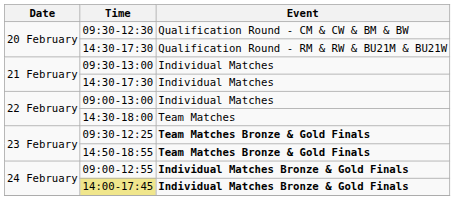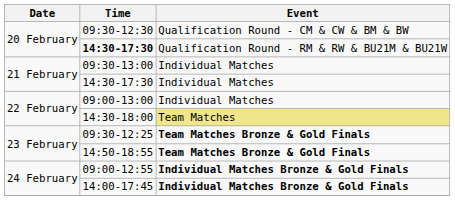(118, 48) normal -> (118, 48) bold
(197, 117) no background -> (197, 117) khaki background
(118, 187) khaki background -> (118, 187) no background
